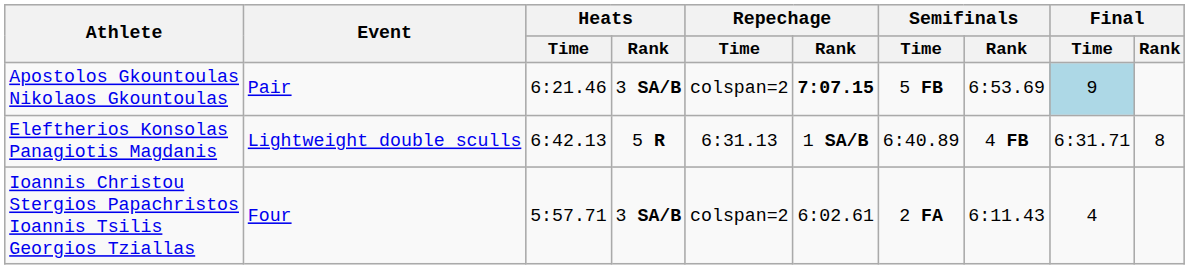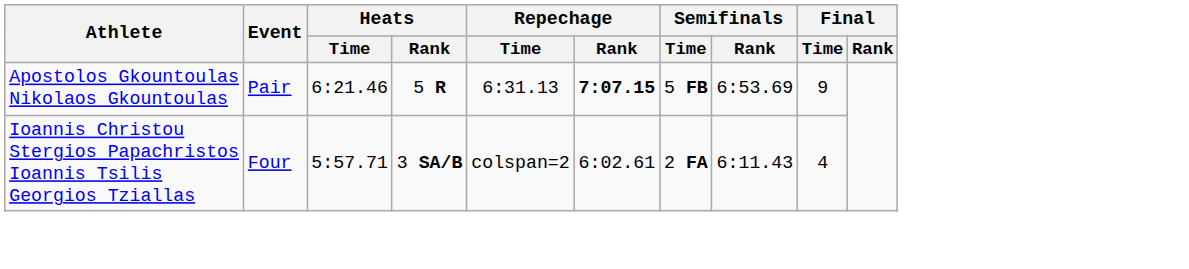(648, 89) 3 SA/B -> (430, 89) 5 R
(739, 89) colspan=2 -> (520, 89) 6:31.13
(1092, 89) lightblue background -> (823, 89) no background
- row: (119, 141)
